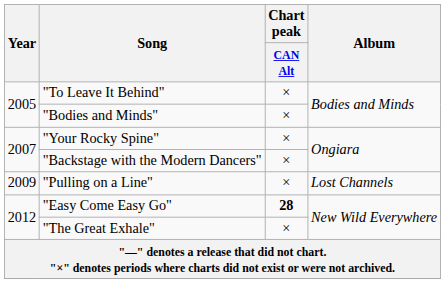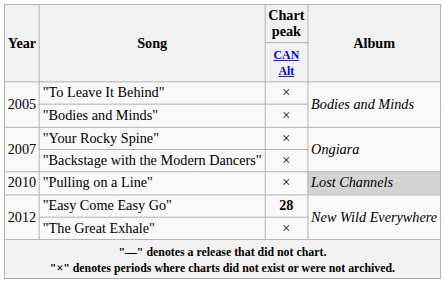(22, 183) 2009 -> (22, 183) 2010
(352, 183) no background -> (352, 183) lightgrey background
